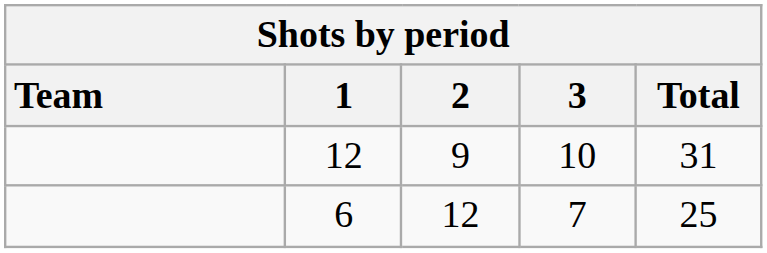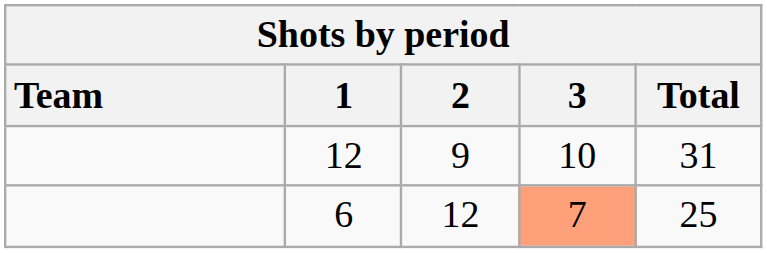(577, 214) no background -> (577, 214) lightsalmon background
